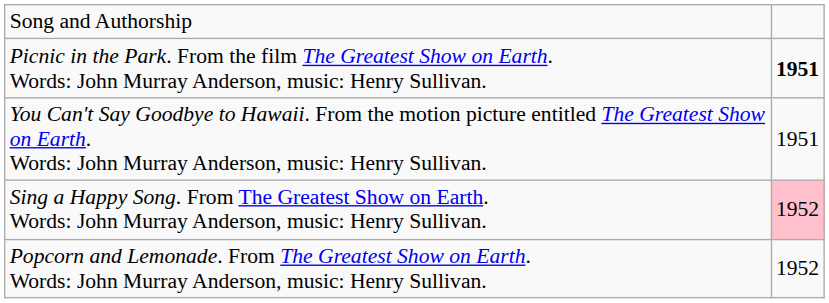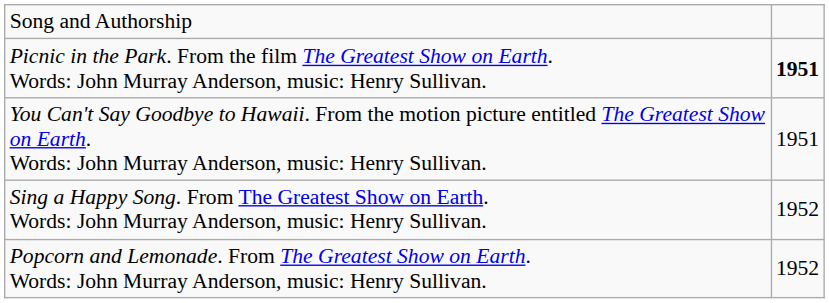(798, 209) pink background -> (798, 209) no background
